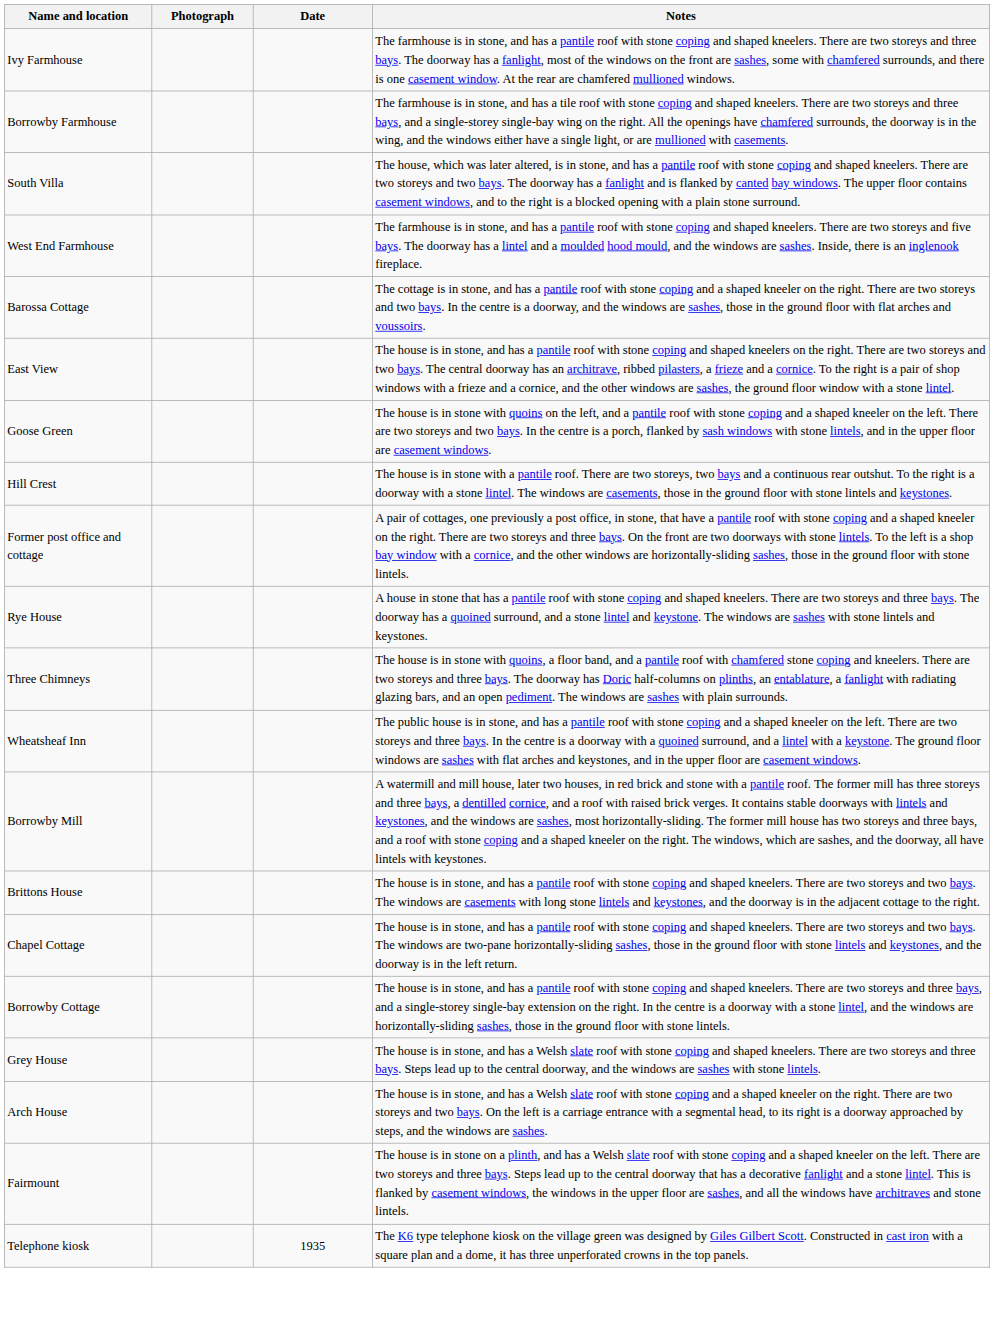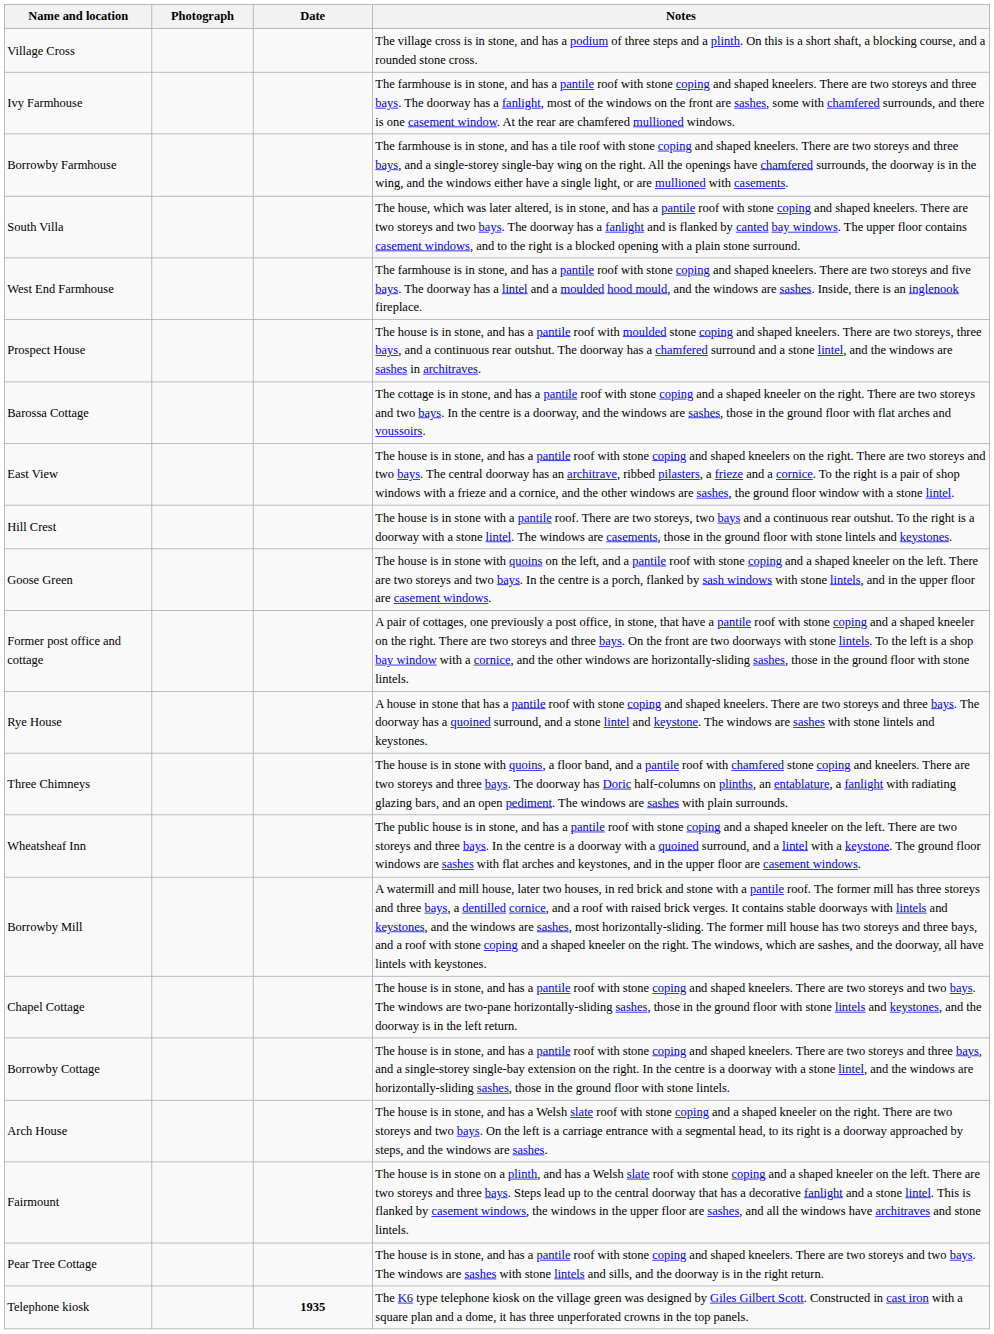+ row: (41, 50)
+ row: (46, 350)
rows swapped: (40, 431) <-> (32, 483)
- row: (45, 892)
- row: (37, 1059)
+ row: (52, 1264)
(313, 1245) normal -> (313, 1307) bold
